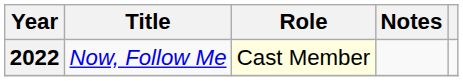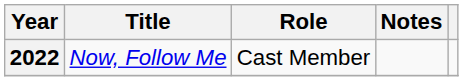(304, 57) lightyellow background -> (304, 57) no background
